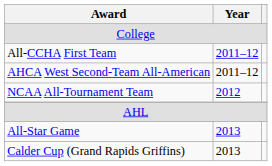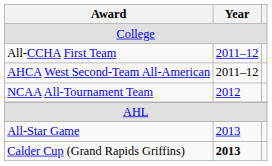(228, 151) normal -> (228, 151) bold
